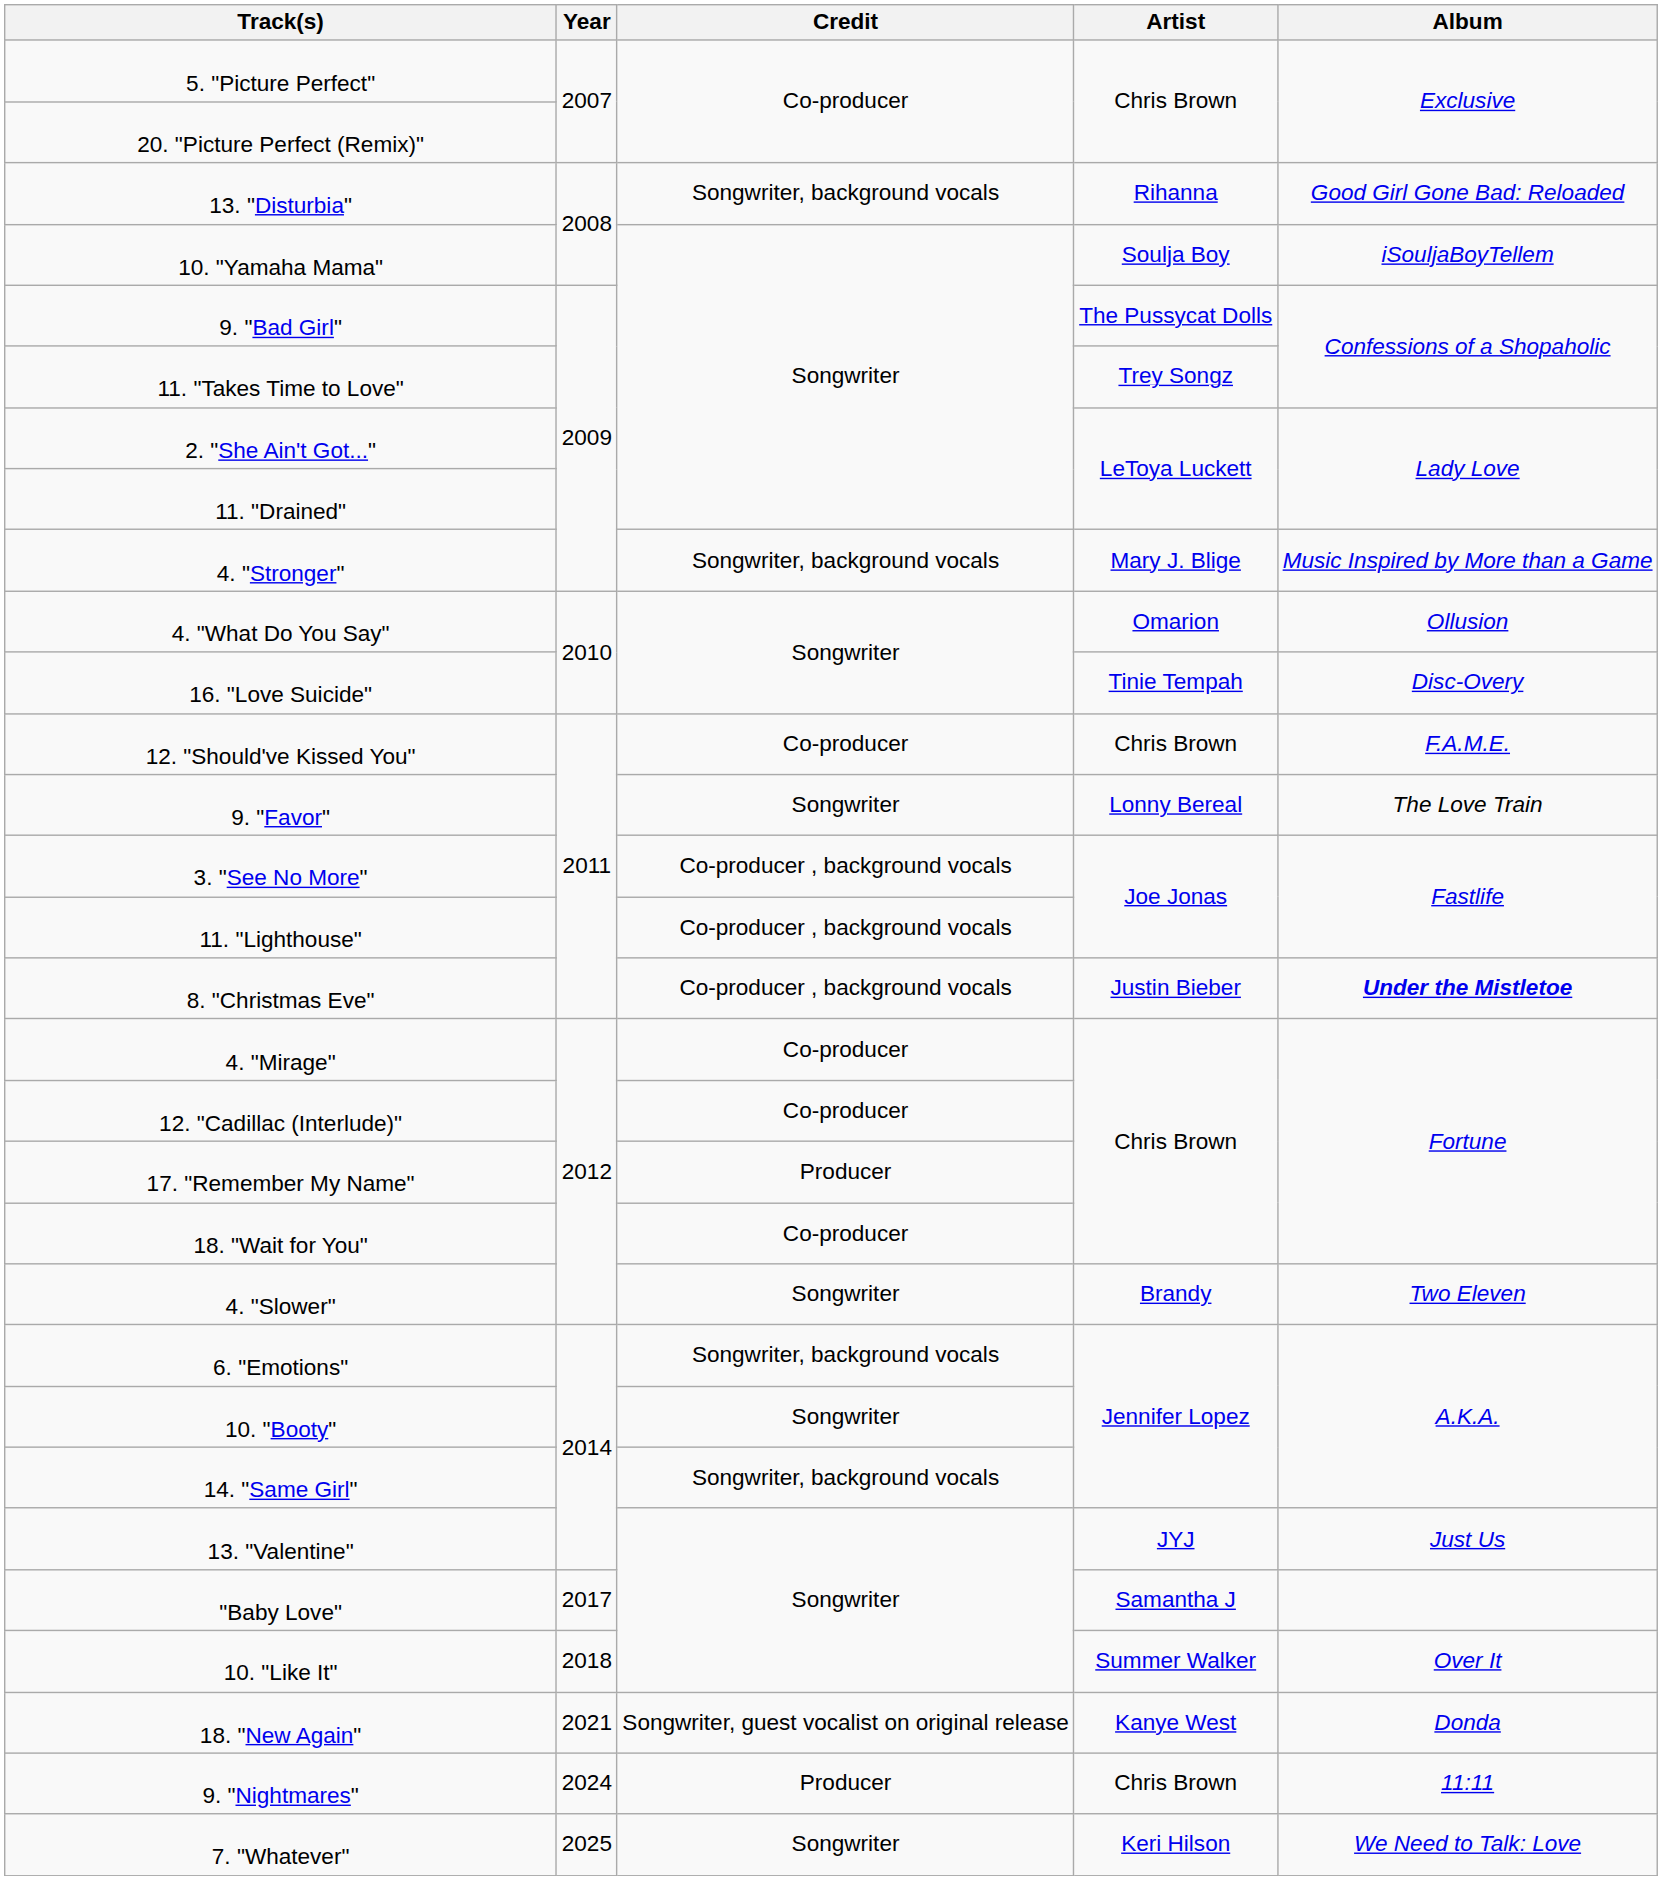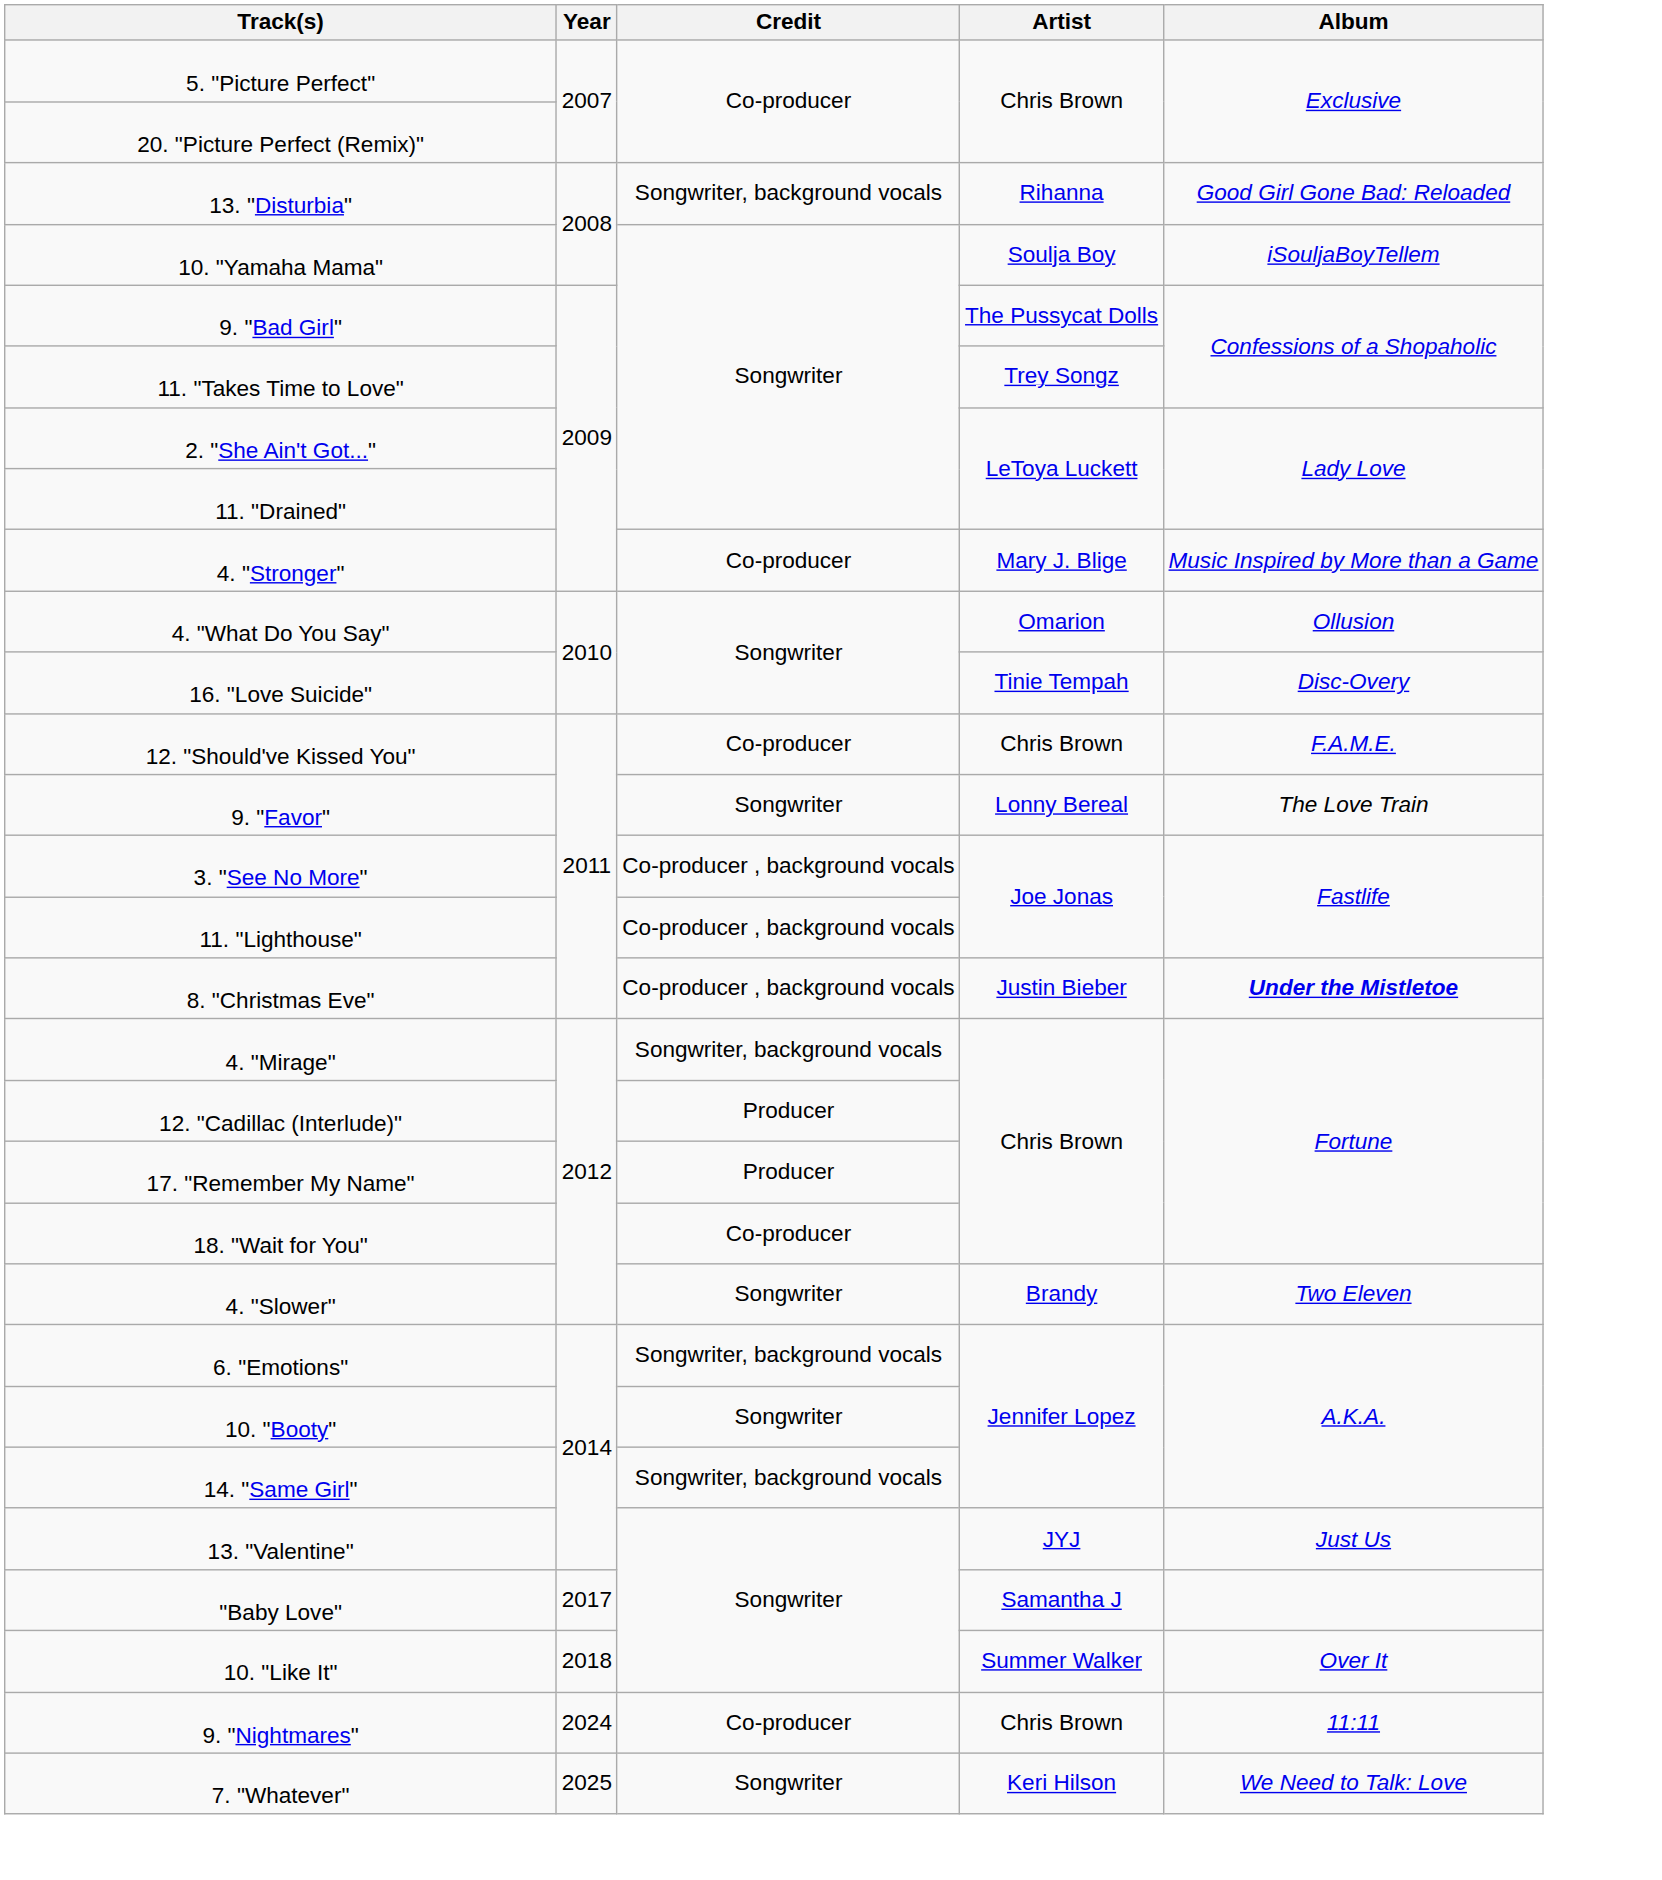(846, 560) Songwriter, background vocals -> (788, 560) Co-producer
(846, 1049) Co-producer -> (788, 1049) Songwriter, background vocals
(846, 1110) Co-producer -> (788, 1110) Producer
- row: (281, 1734)
(846, 1783) Producer -> (788, 1722) Co-producer
